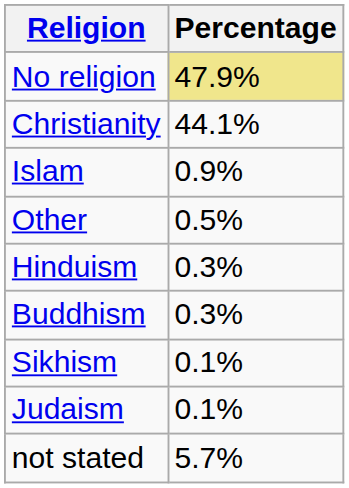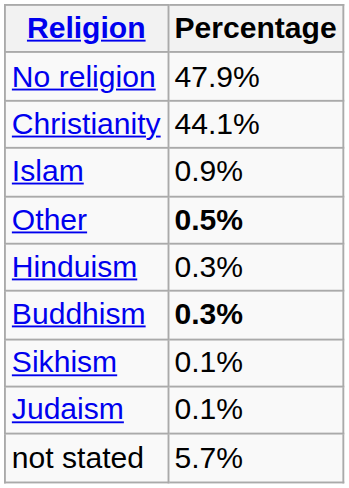(217, 76) khaki background -> (217, 76) no background
(209, 219) normal -> (209, 219) bold
(209, 314) normal -> (209, 314) bold
